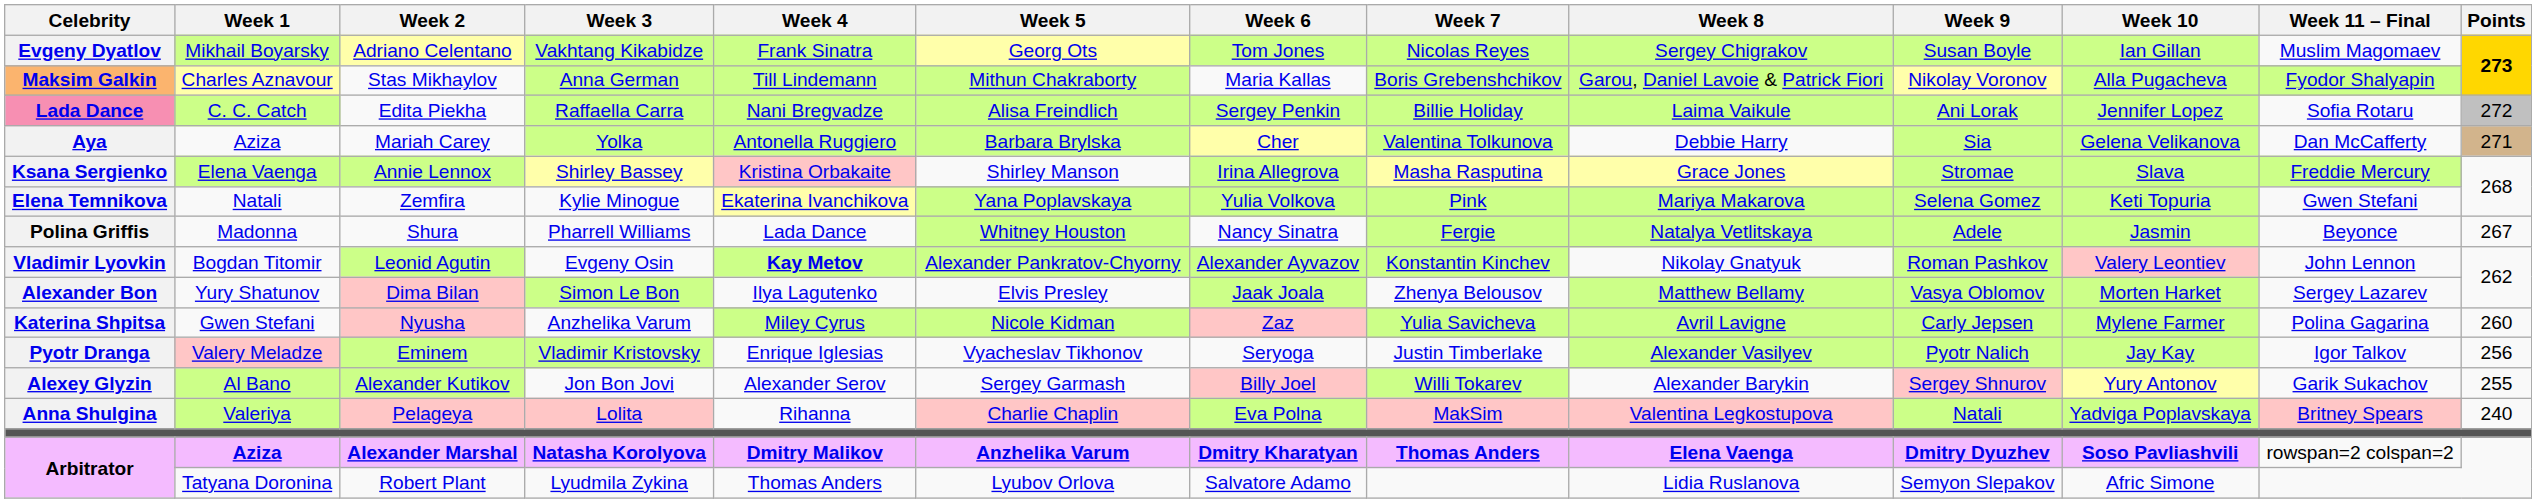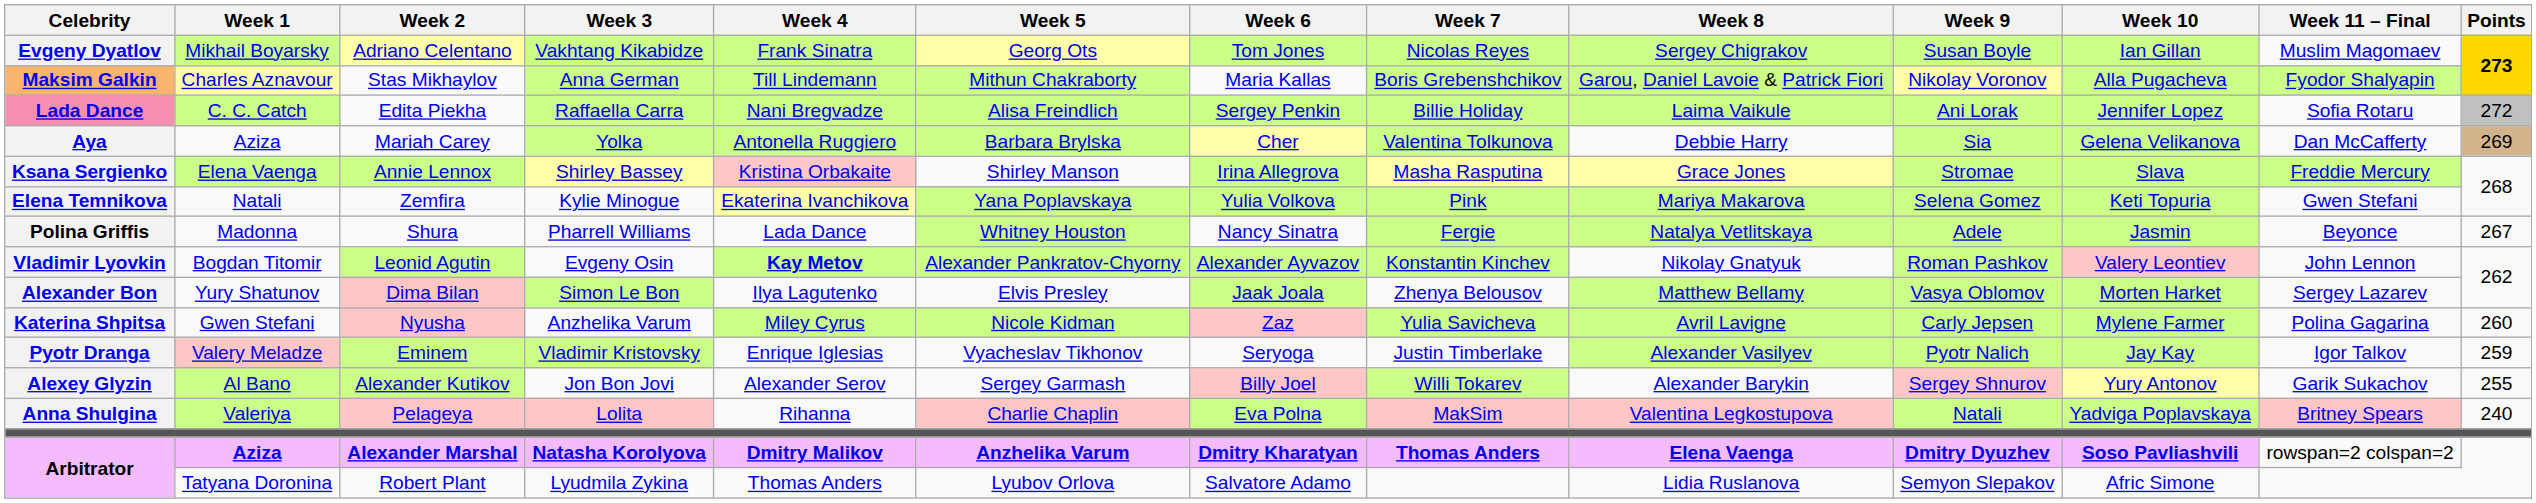(2496, 141) 271 -> (2496, 141) 269
(2496, 353) 256 -> (2496, 353) 259
